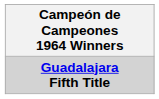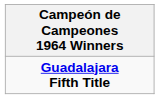(80, 75) lightgrey background -> (80, 75) no background
